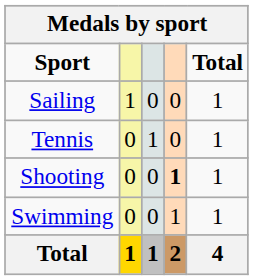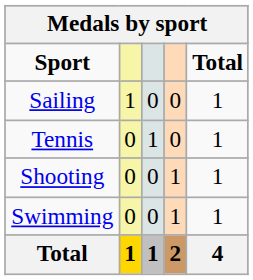(175, 177) bold -> (175, 177) normal
